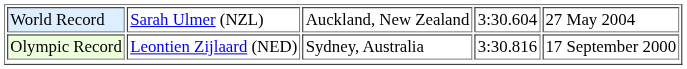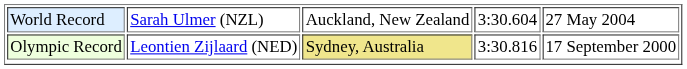(365, 47) no background -> (365, 47) khaki background
